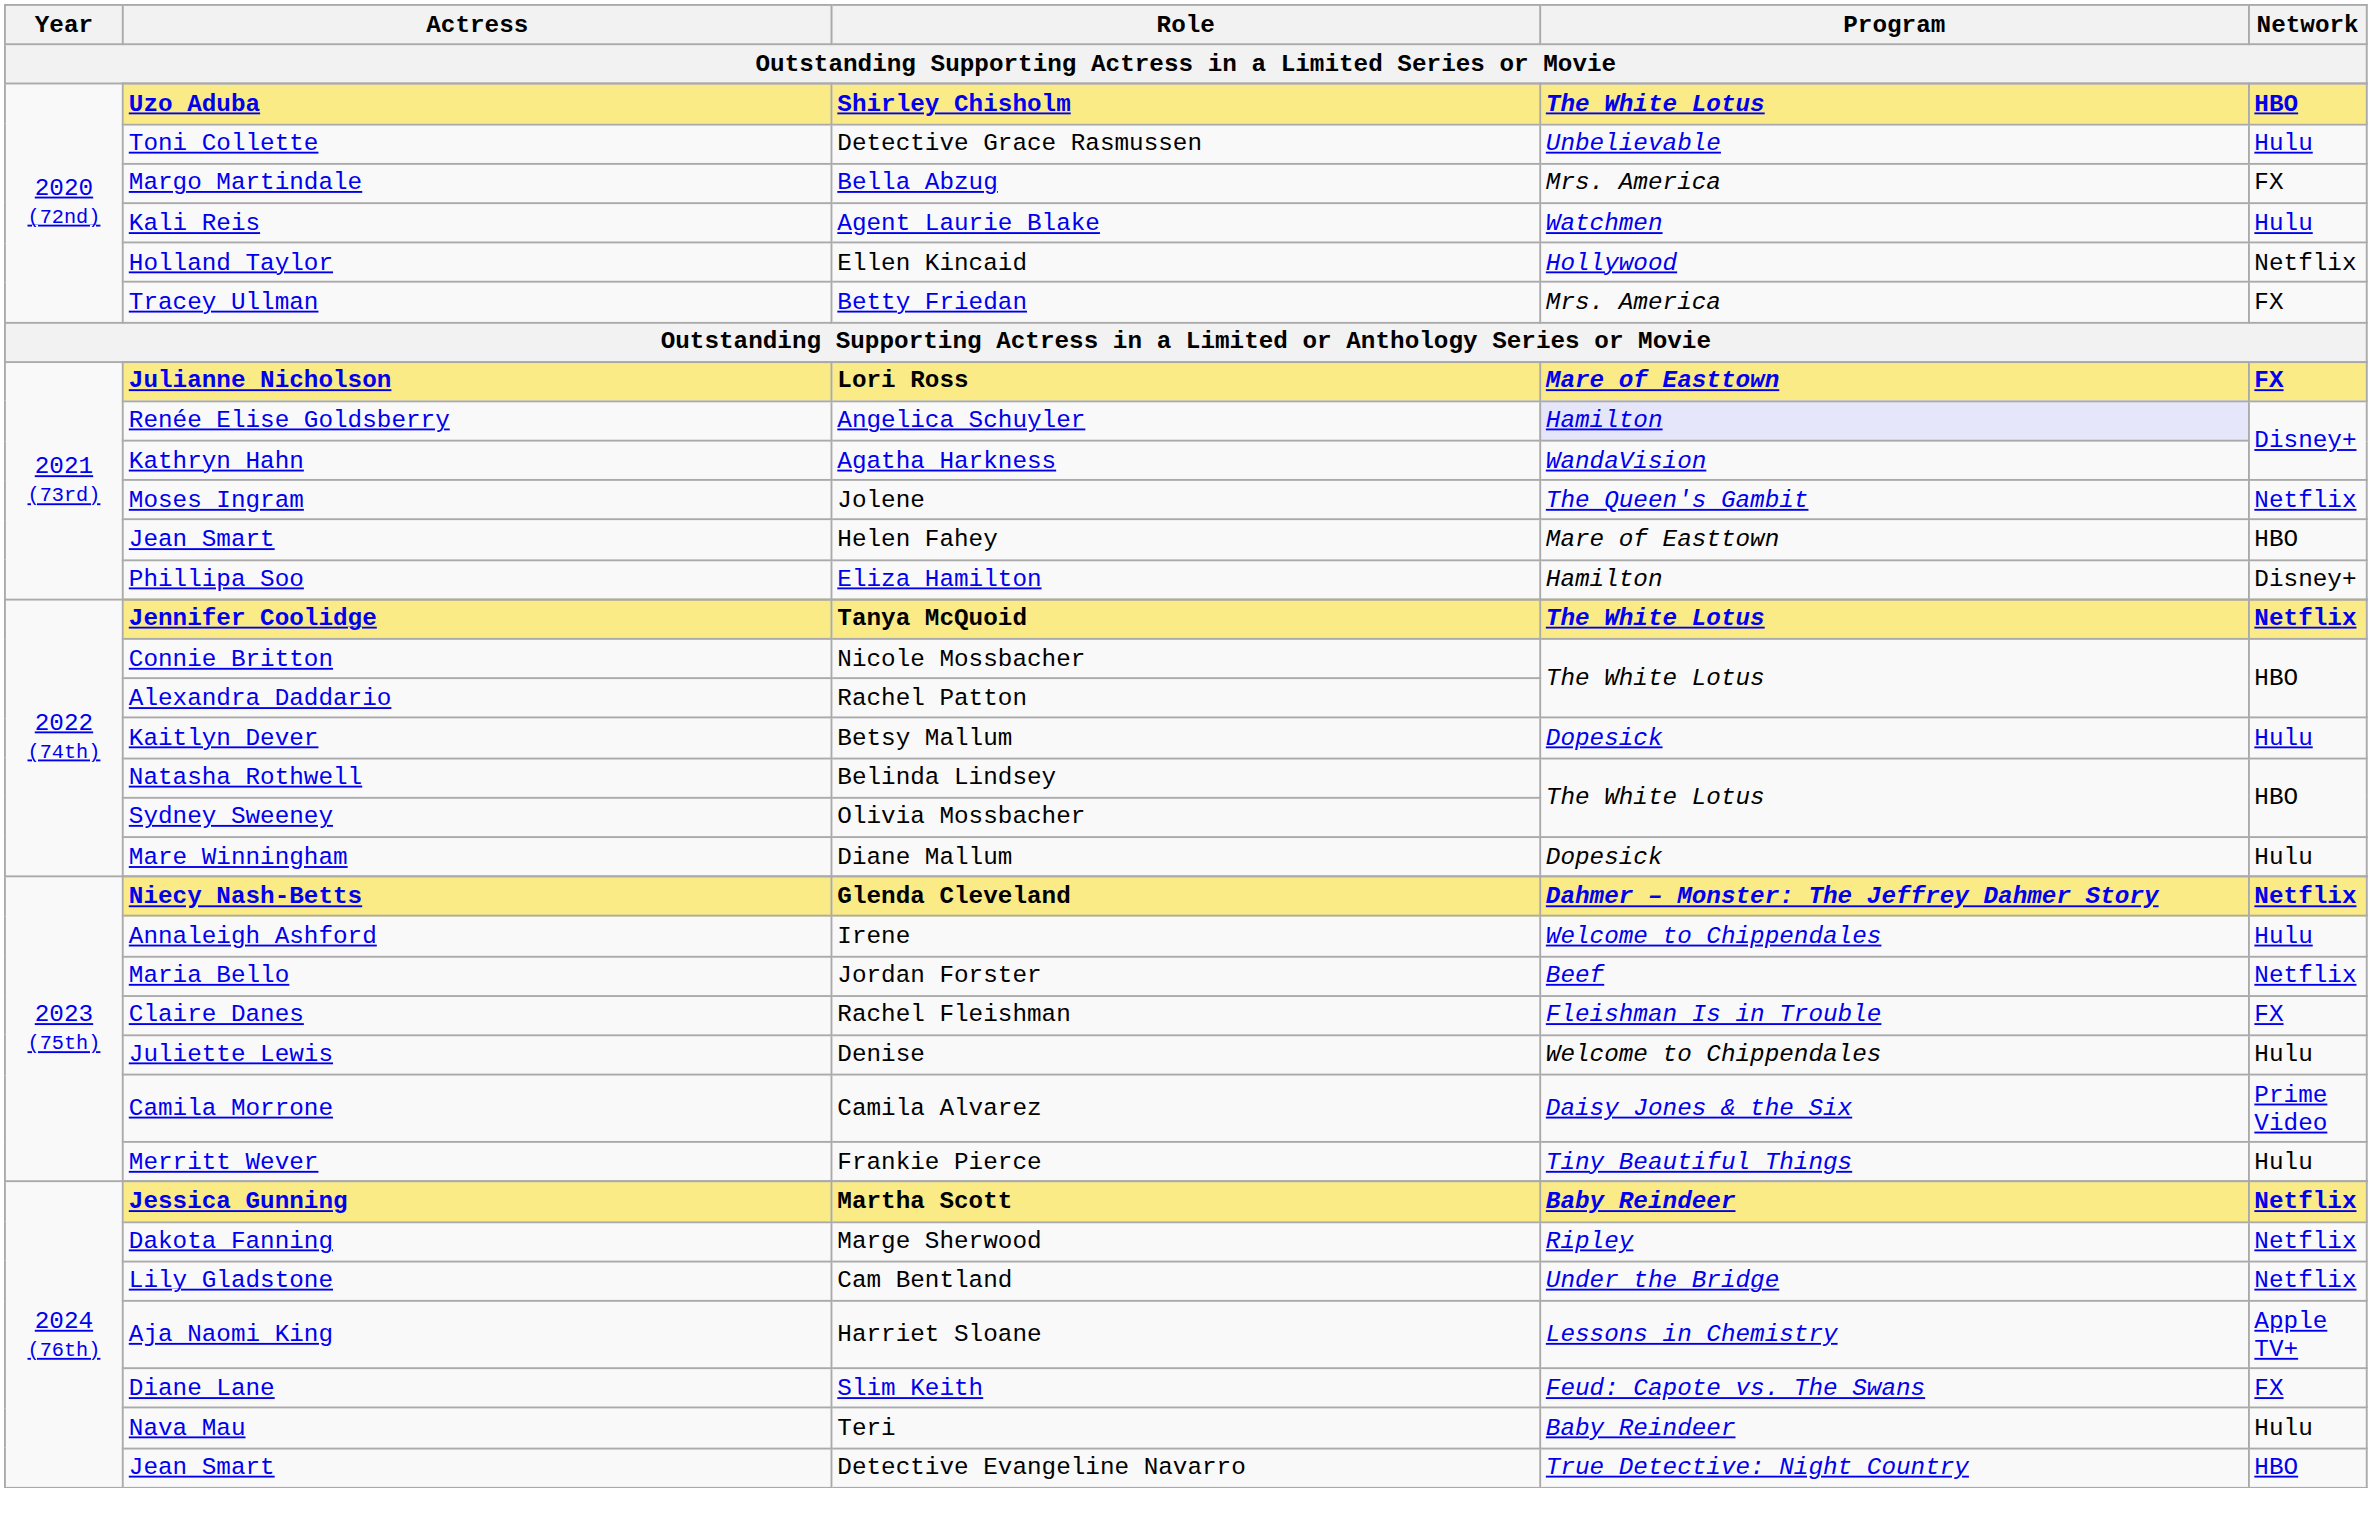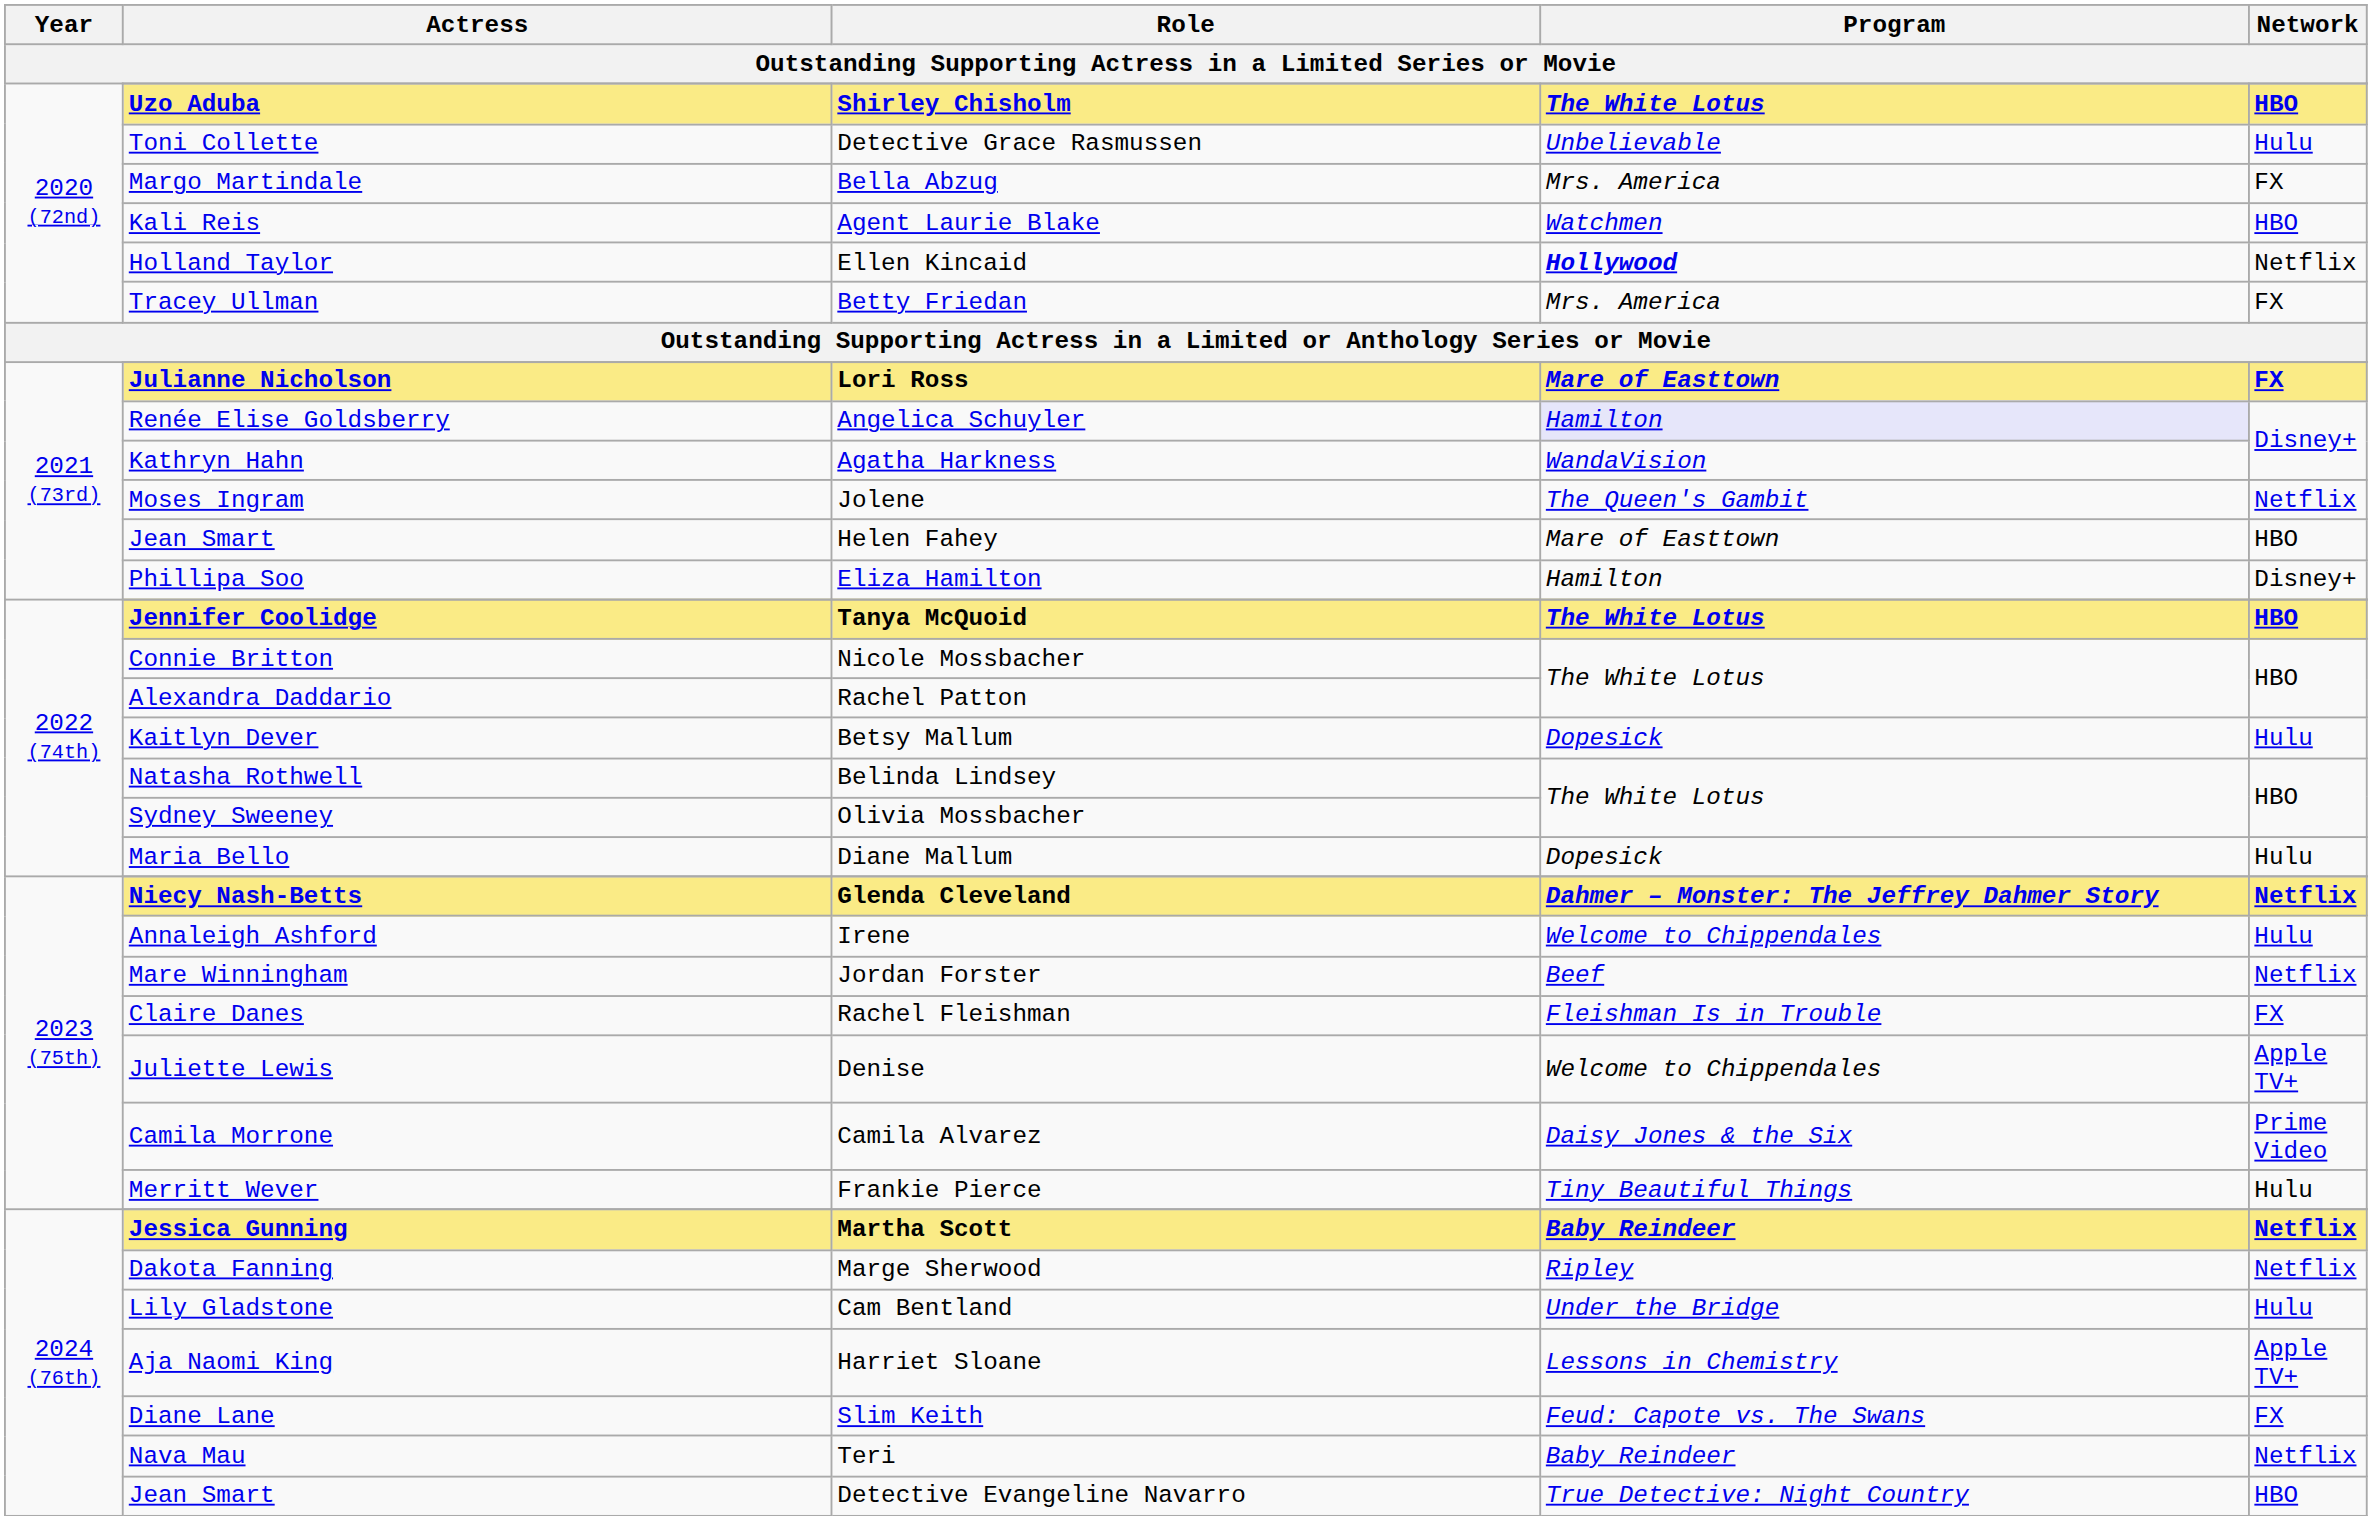(2284, 223) Hulu -> (2276, 223) HBO
(1611, 262) normal -> (1611, 262) bold
(2305, 619) Netflix -> (2276, 619) HBO
(238, 857) Mare Winningham -> (209, 857) Maria Bello
(209, 976) Maria Bello -> (238, 976) Mare Winningham
(2284, 1055) Hulu -> (2291, 1069) Apple TV+
(2305, 1281) Netflix -> (2284, 1309) Hulu
(2284, 1428) Hulu -> (2305, 1456) Netflix
